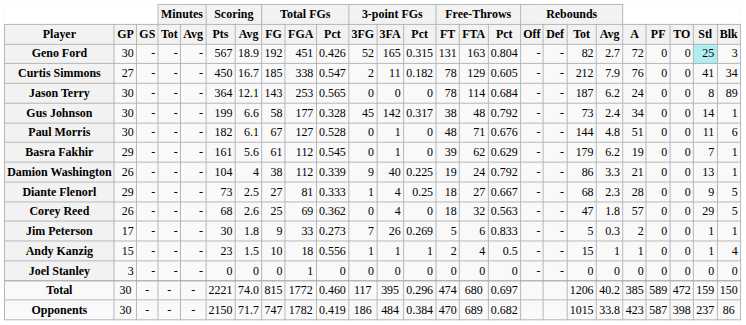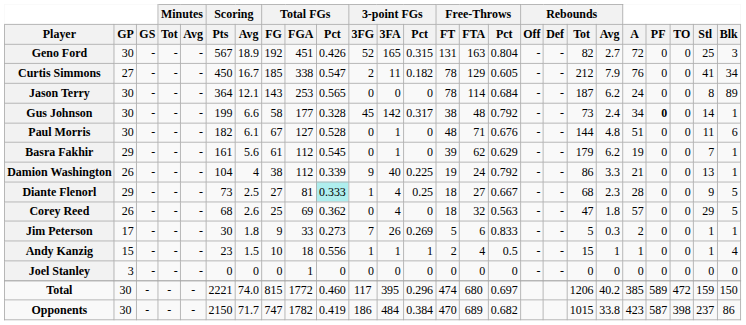(708, 54) paleturquoise background -> (708, 54) no background
(664, 113) normal -> (664, 113) bold
(332, 192) no background -> (332, 192) paleturquoise background
